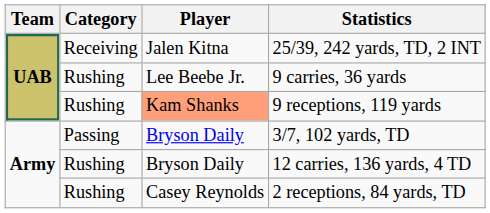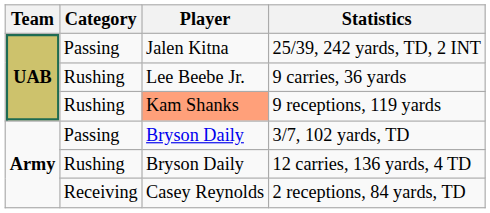(101, 48) Receiving -> (92, 48) Passing
(94, 192) Rushing -> (101, 192) Receiving
